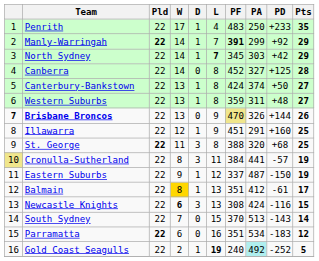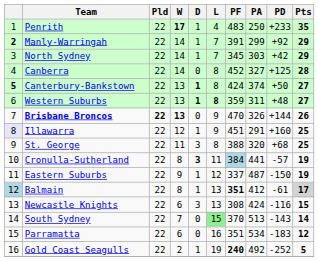(179, 27) normal -> (179, 27) bold
(14, 41) normal -> (14, 41) bold
(160, 41) bold -> (160, 41) normal
(236, 41) bold -> (236, 41) normal
(216, 56) bold -> (216, 56) normal
(14, 86) normal -> (14, 86) bold
(198, 86) normal -> (198, 86) bold
(198, 101) normal -> (198, 101) bold
(216, 101) normal -> (216, 101) bold
(14, 116) bold -> (14, 116) normal
(160, 116) normal -> (160, 116) bold
(179, 116) normal -> (179, 116) bold
(236, 116) khaki background -> (236, 116) no background
(14, 130) no background -> (14, 130) lavender background
(160, 145) bold -> (160, 145) normal
(14, 160) khaki background -> (14, 160) no background
(198, 160) normal -> (198, 160) bold
(236, 160) no background -> (236, 160) lightblue background
(14, 190) no background -> (14, 190) lightblue background
(179, 190) gold background -> (179, 190) no background
(236, 190) normal -> (236, 190) bold
(303, 190) no background -> (303, 190) lightgrey background
(179, 205) bold -> (179, 205) normal
(216, 219) no background -> (216, 219) lightgreen background
(160, 234) bold -> (160, 234) normal
(216, 249) bold -> (216, 249) normal
(236, 249) normal -> (236, 249) bold
(256, 249) paleturquoise background -> (256, 249) no background
